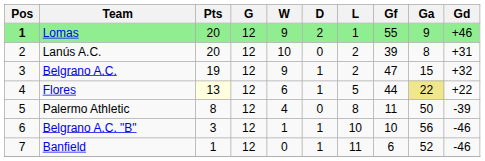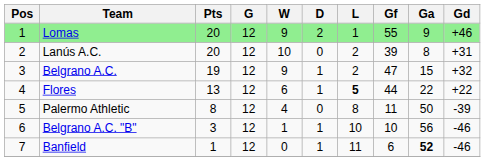(22, 33) bold -> (22, 33) normal
(213, 90) lightyellow background -> (213, 90) no background
(355, 90) normal -> (355, 90) bold
(426, 90) khaki background -> (426, 90) no background
(426, 147) normal -> (426, 147) bold
